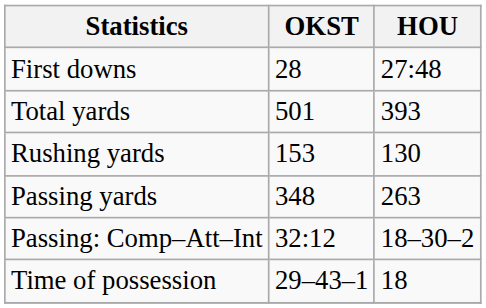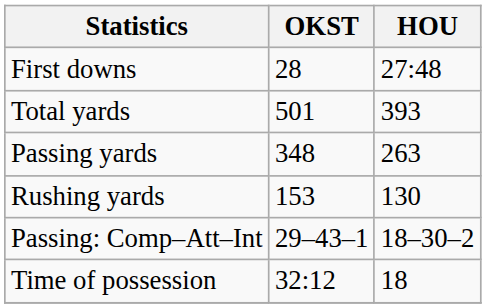rows swapped: (88, 153) <-> (84, 195)
(305, 238) 32:12 -> (322, 238) 29–43–1
(322, 280) 29–43–1 -> (305, 280) 32:12
